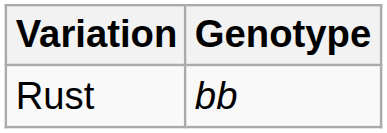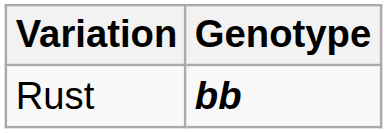(216, 95) normal -> (218, 95) bold
